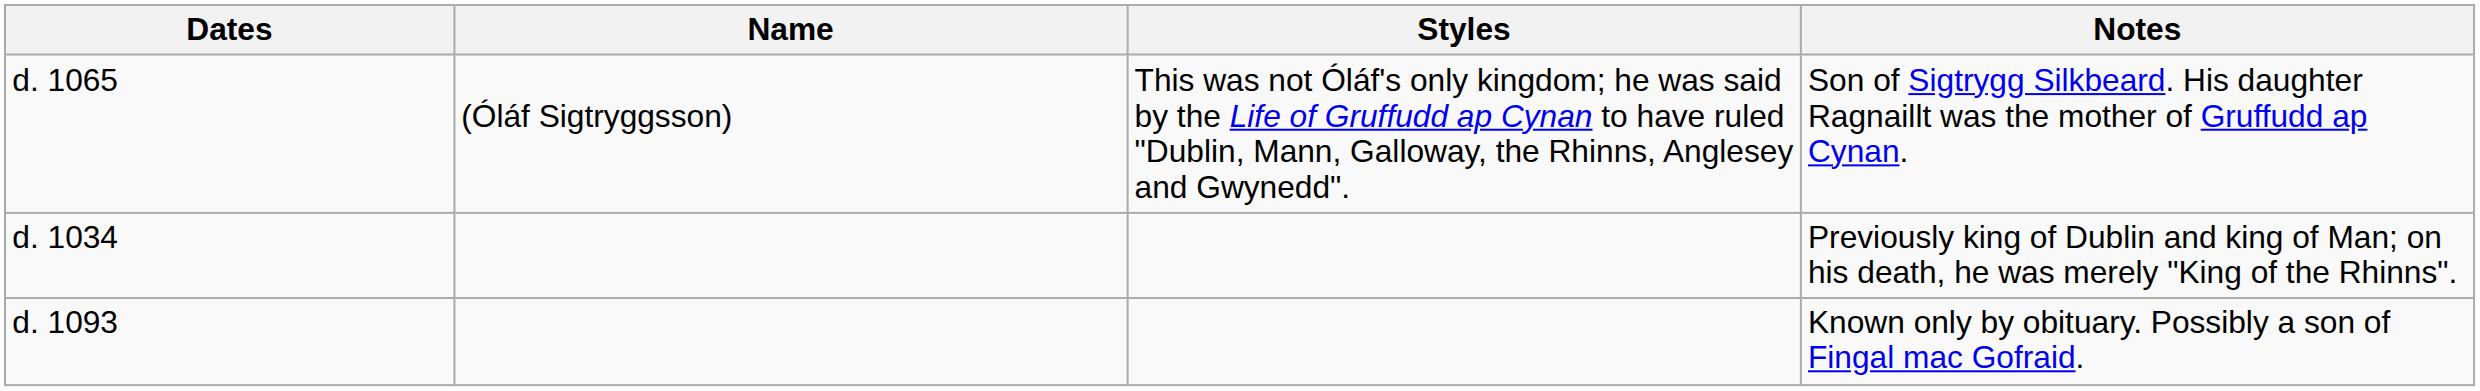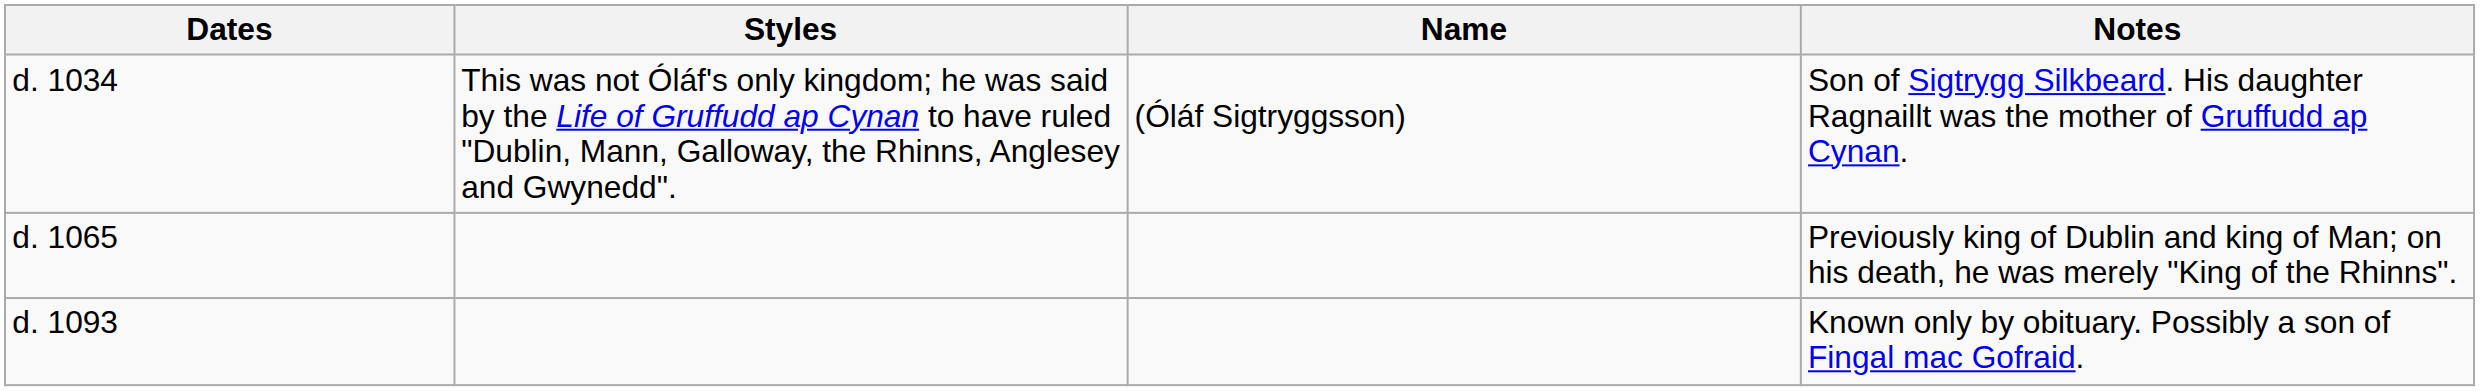columns swapped: (791, 29) <-> (1464, 29)
(65, 79) d. 1065 -> (65, 79) d. 1034
(65, 237) d. 1034 -> (65, 237) d. 1065
